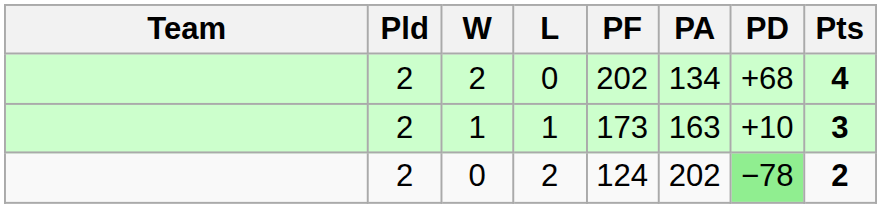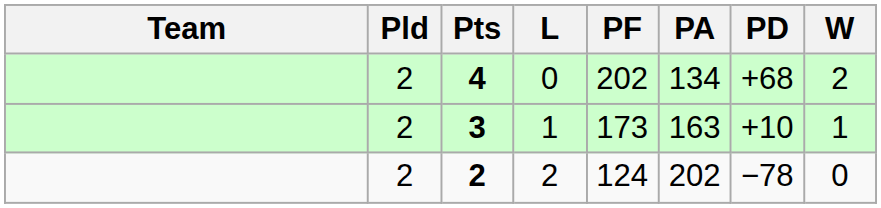columns swapped: (477, 29) <-> (840, 29)
(767, 176) lightgreen background -> (767, 176) no background
